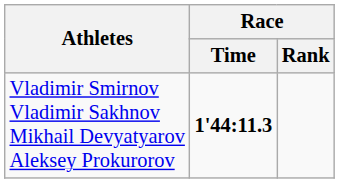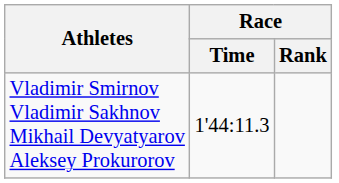(233, 125) bold -> (232, 125) normal
